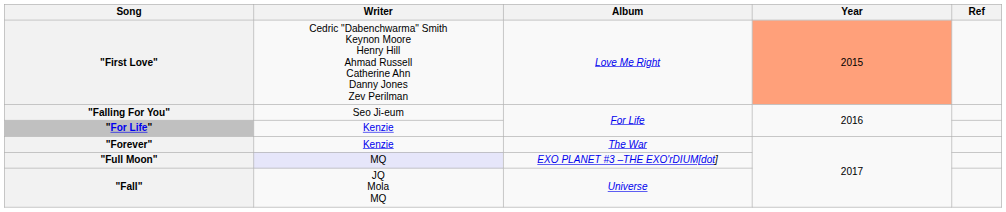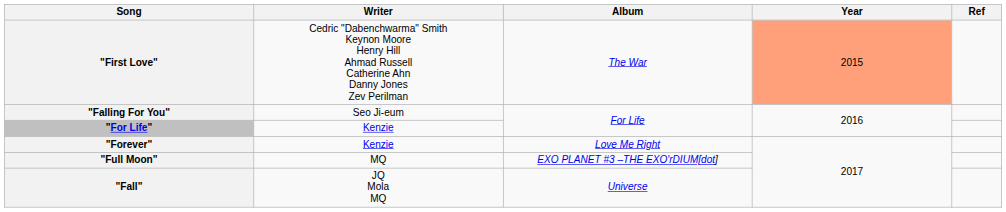(628, 62) Love Me Right -> (628, 62) The War
(628, 144) The War -> (628, 144) Love Me Right
(378, 160) lavender background -> (378, 160) no background
